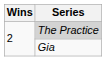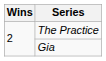(68, 30) lightgrey background -> (68, 30) no background
